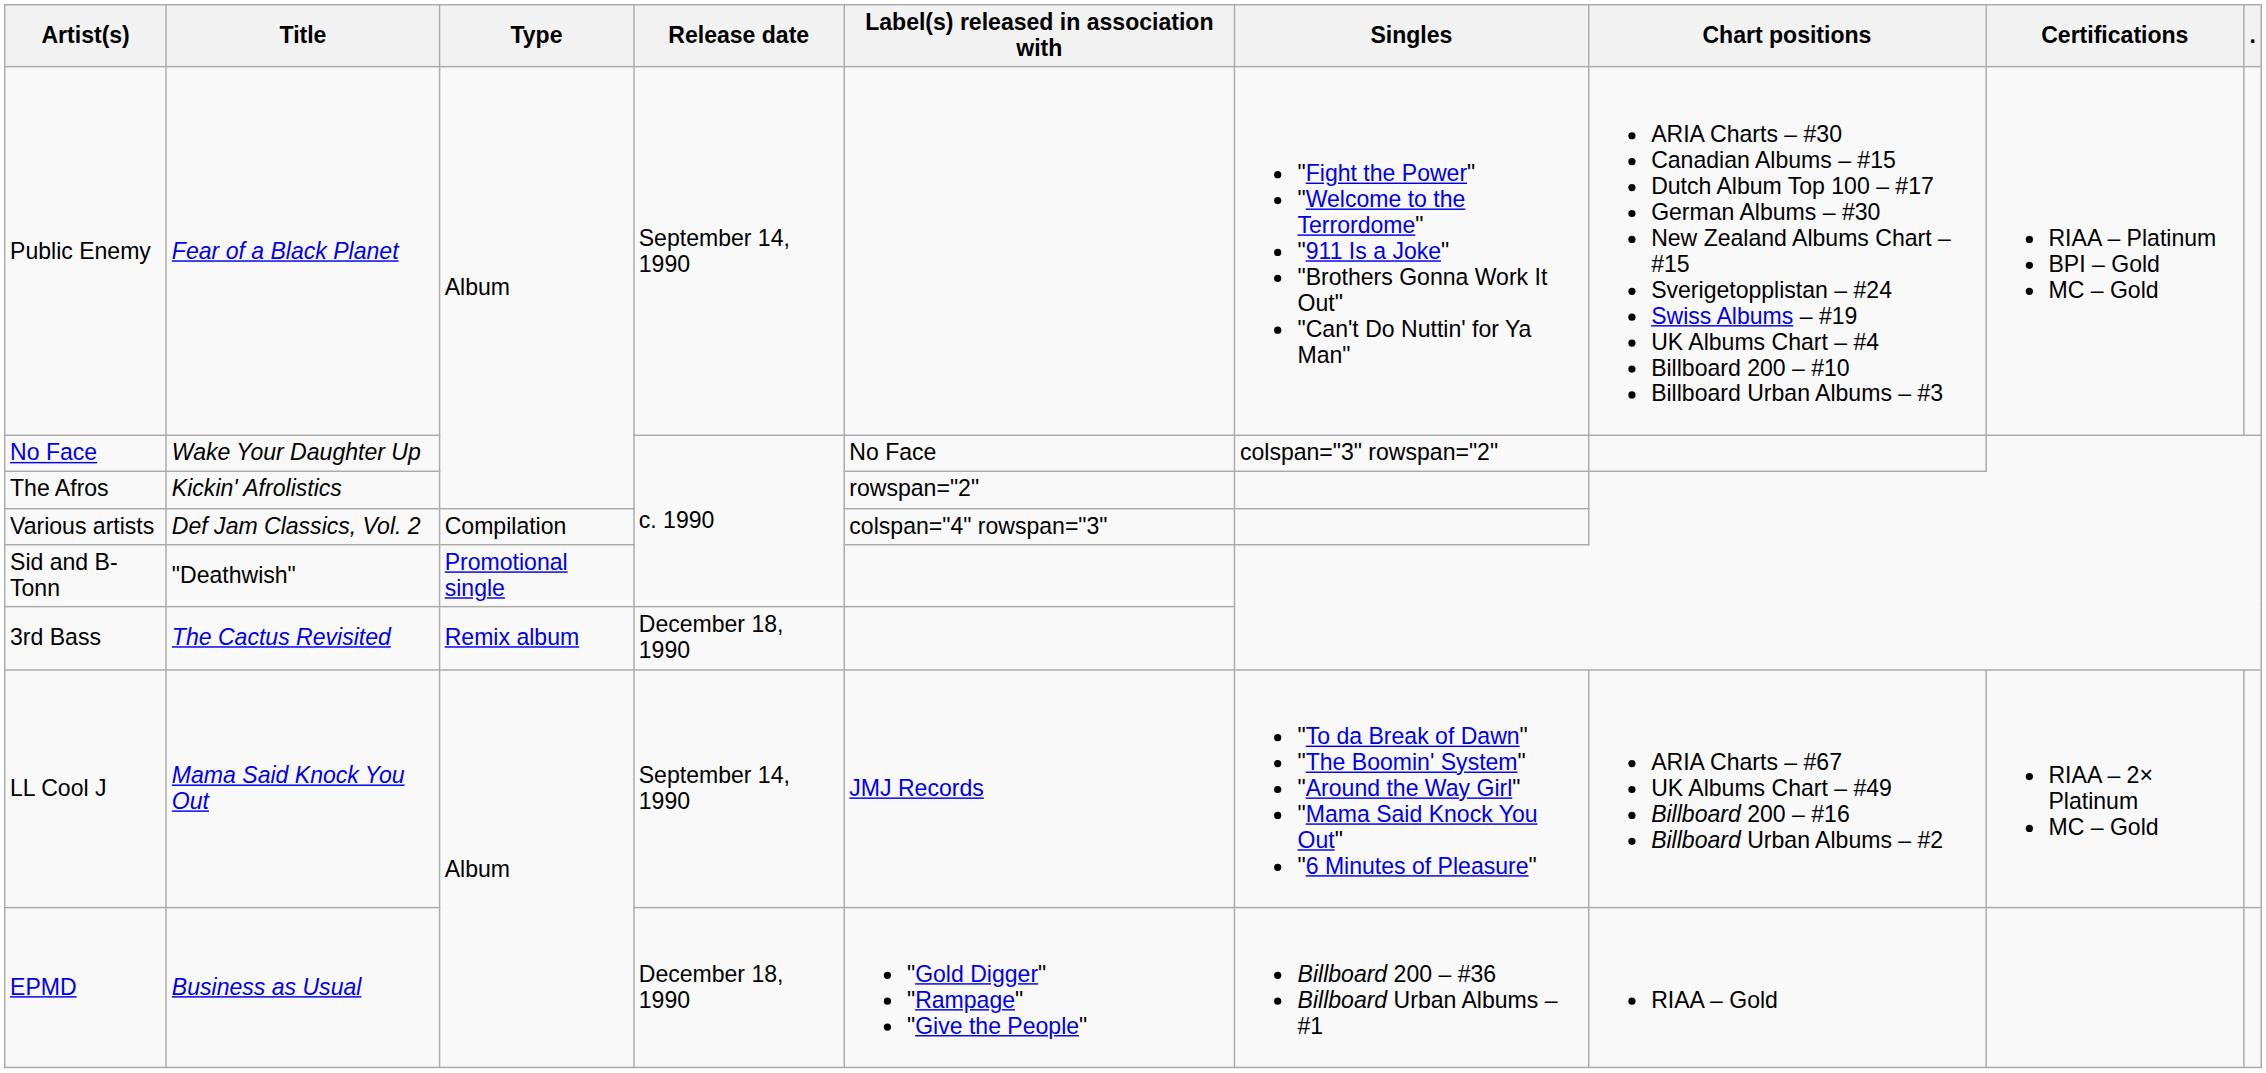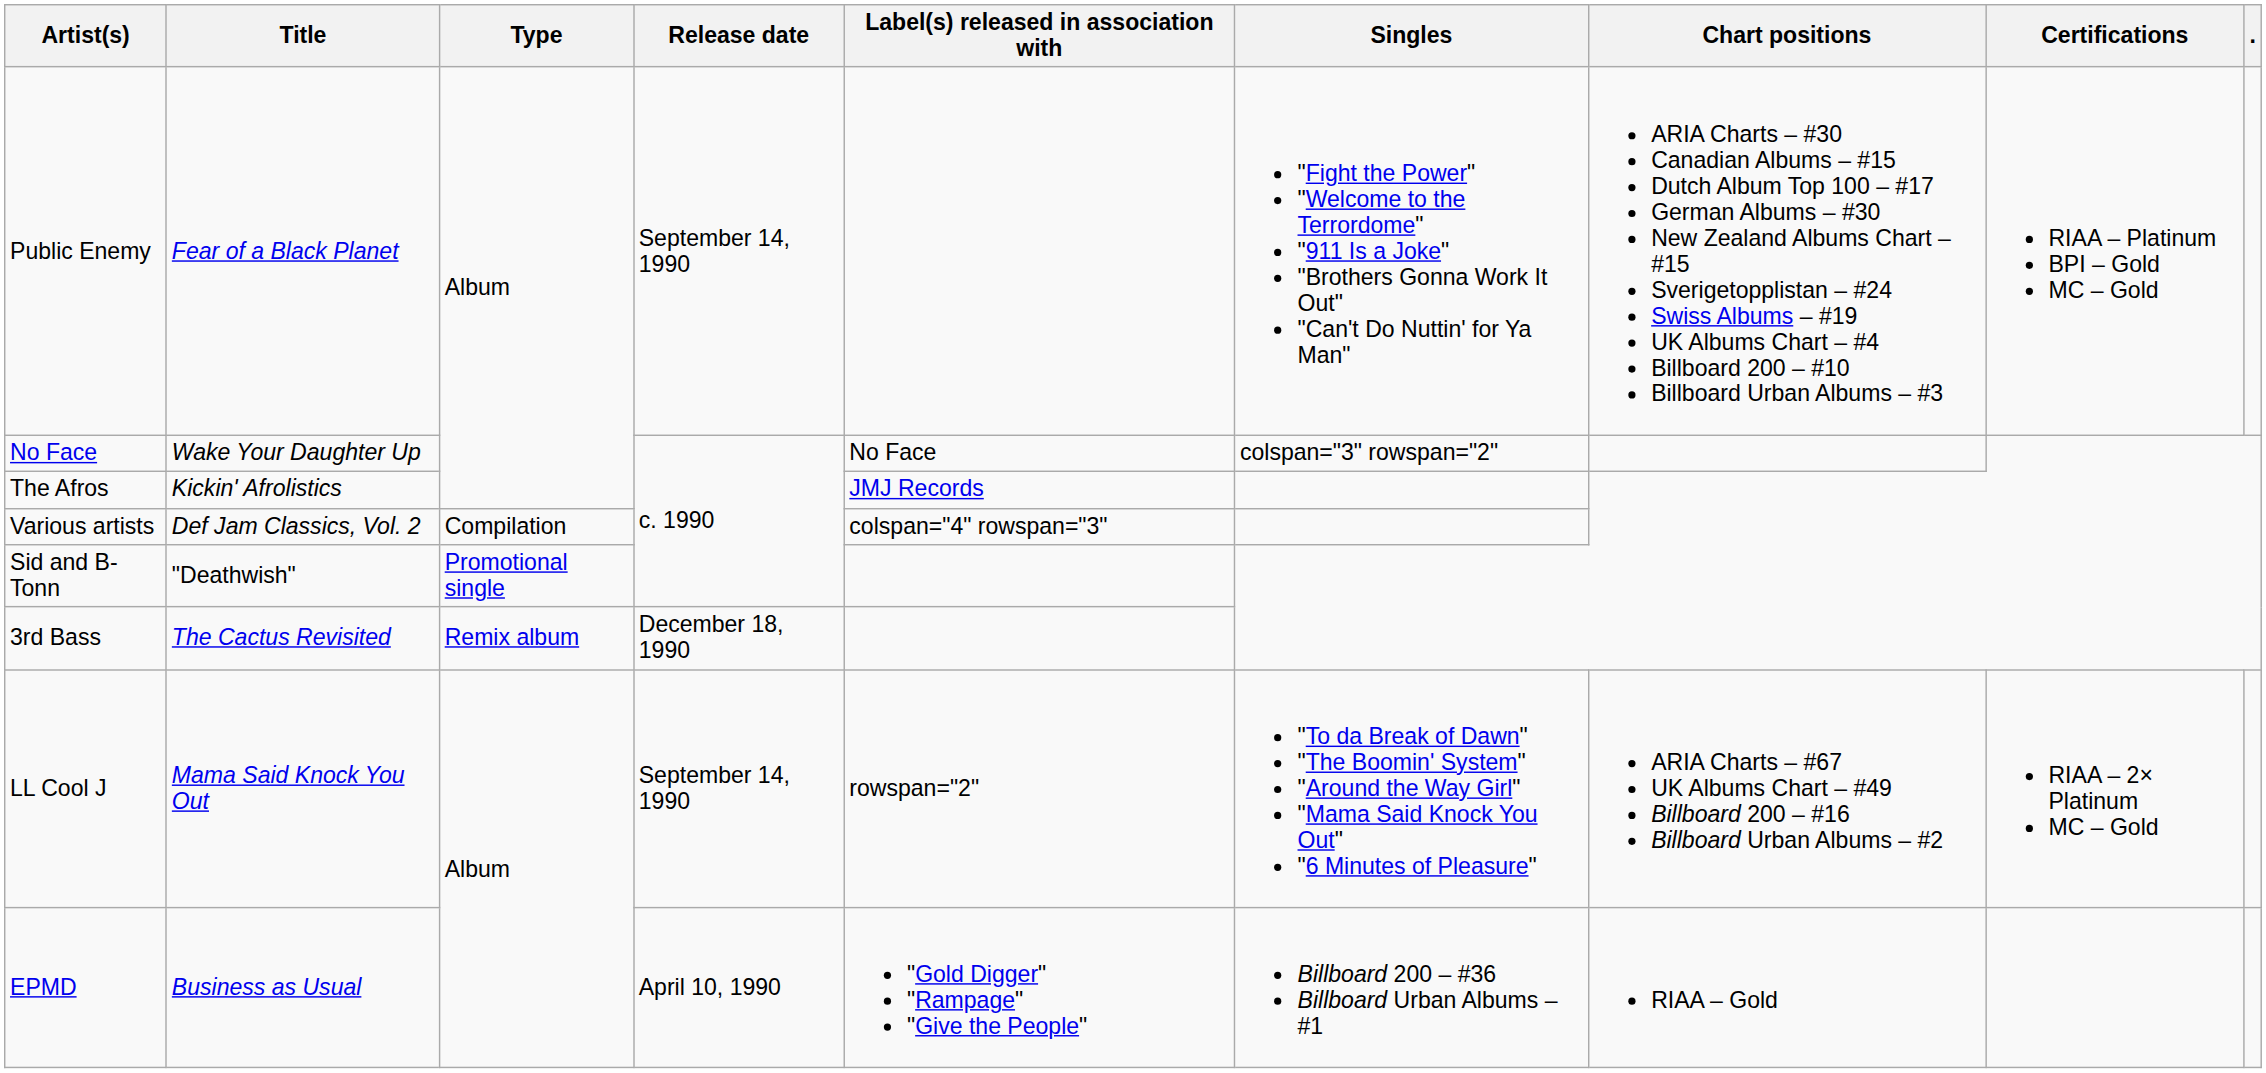(914, 489) rowspan="2" -> (917, 489) JMJ Records
(917, 788) JMJ Records -> (914, 788) rowspan="2"
(711, 987) December 18, 1990 -> (710, 987) April 10, 1990
